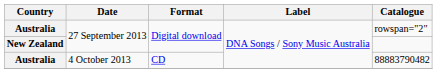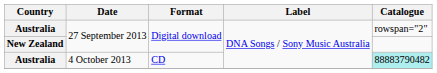(402, 60) no background -> (402, 60) paleturquoise background
